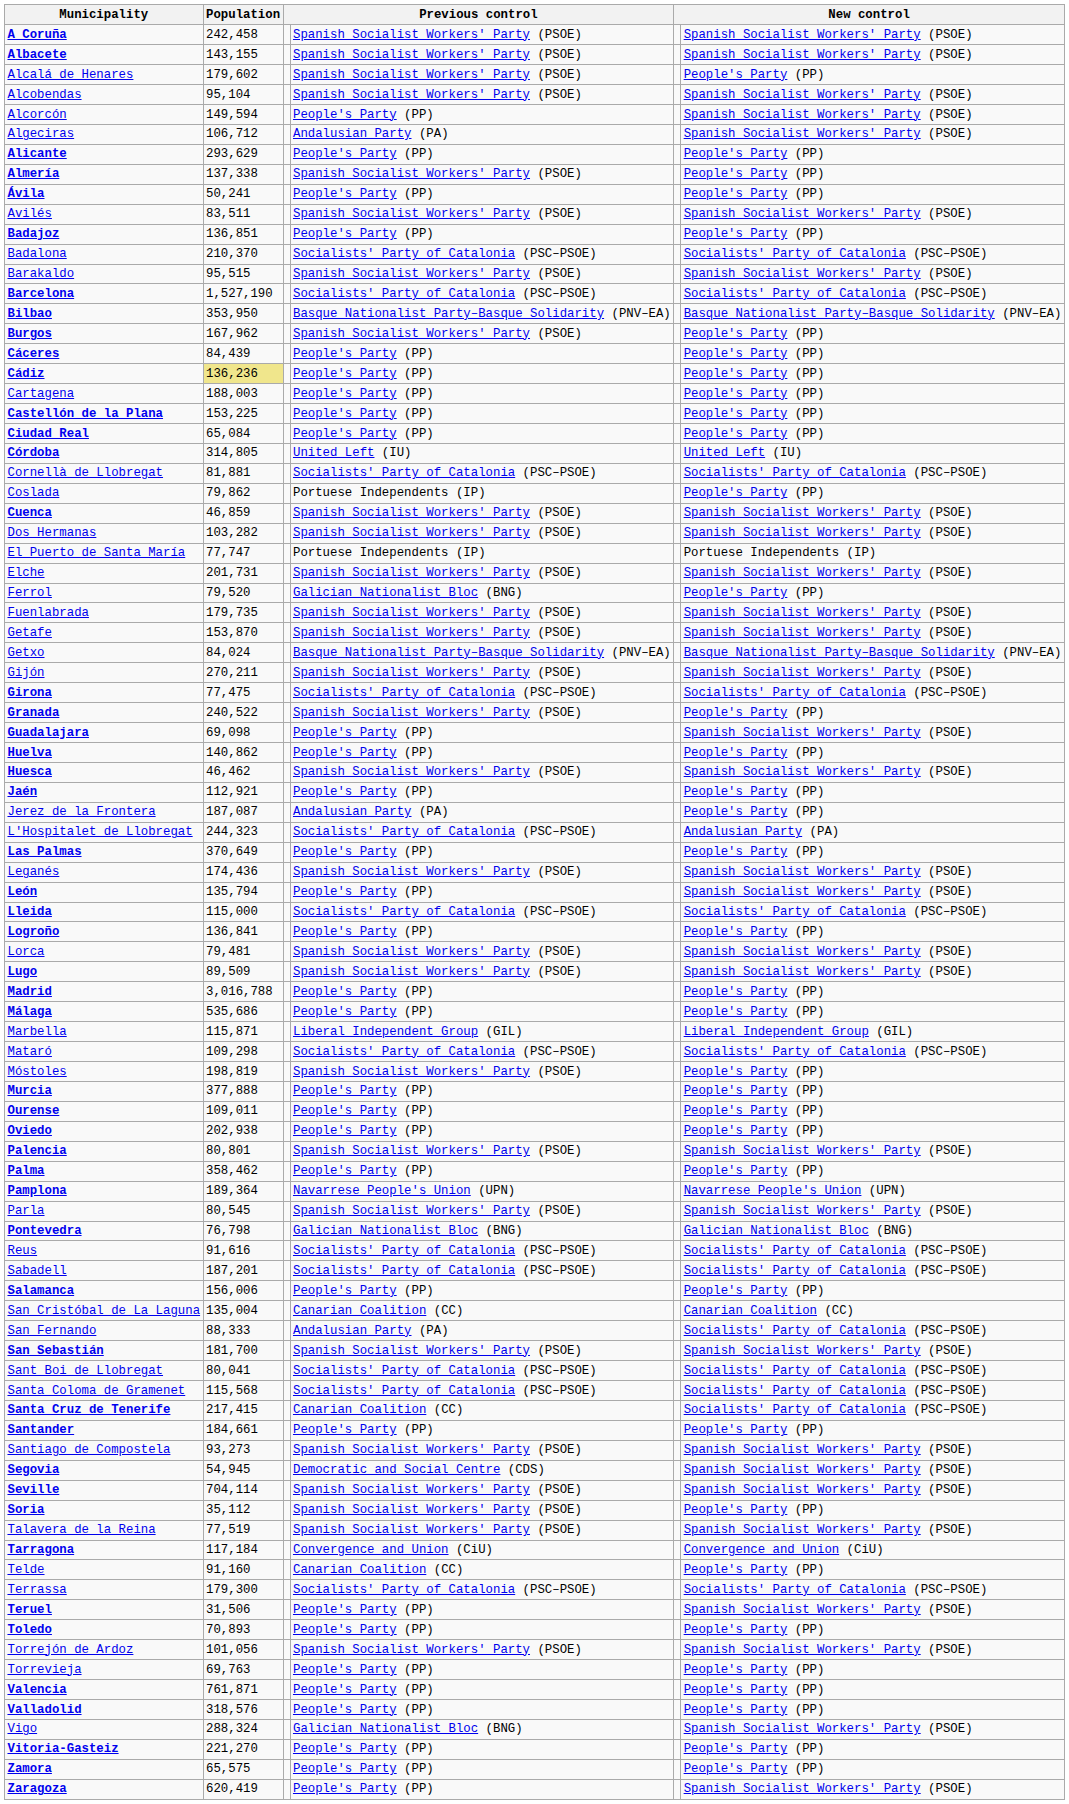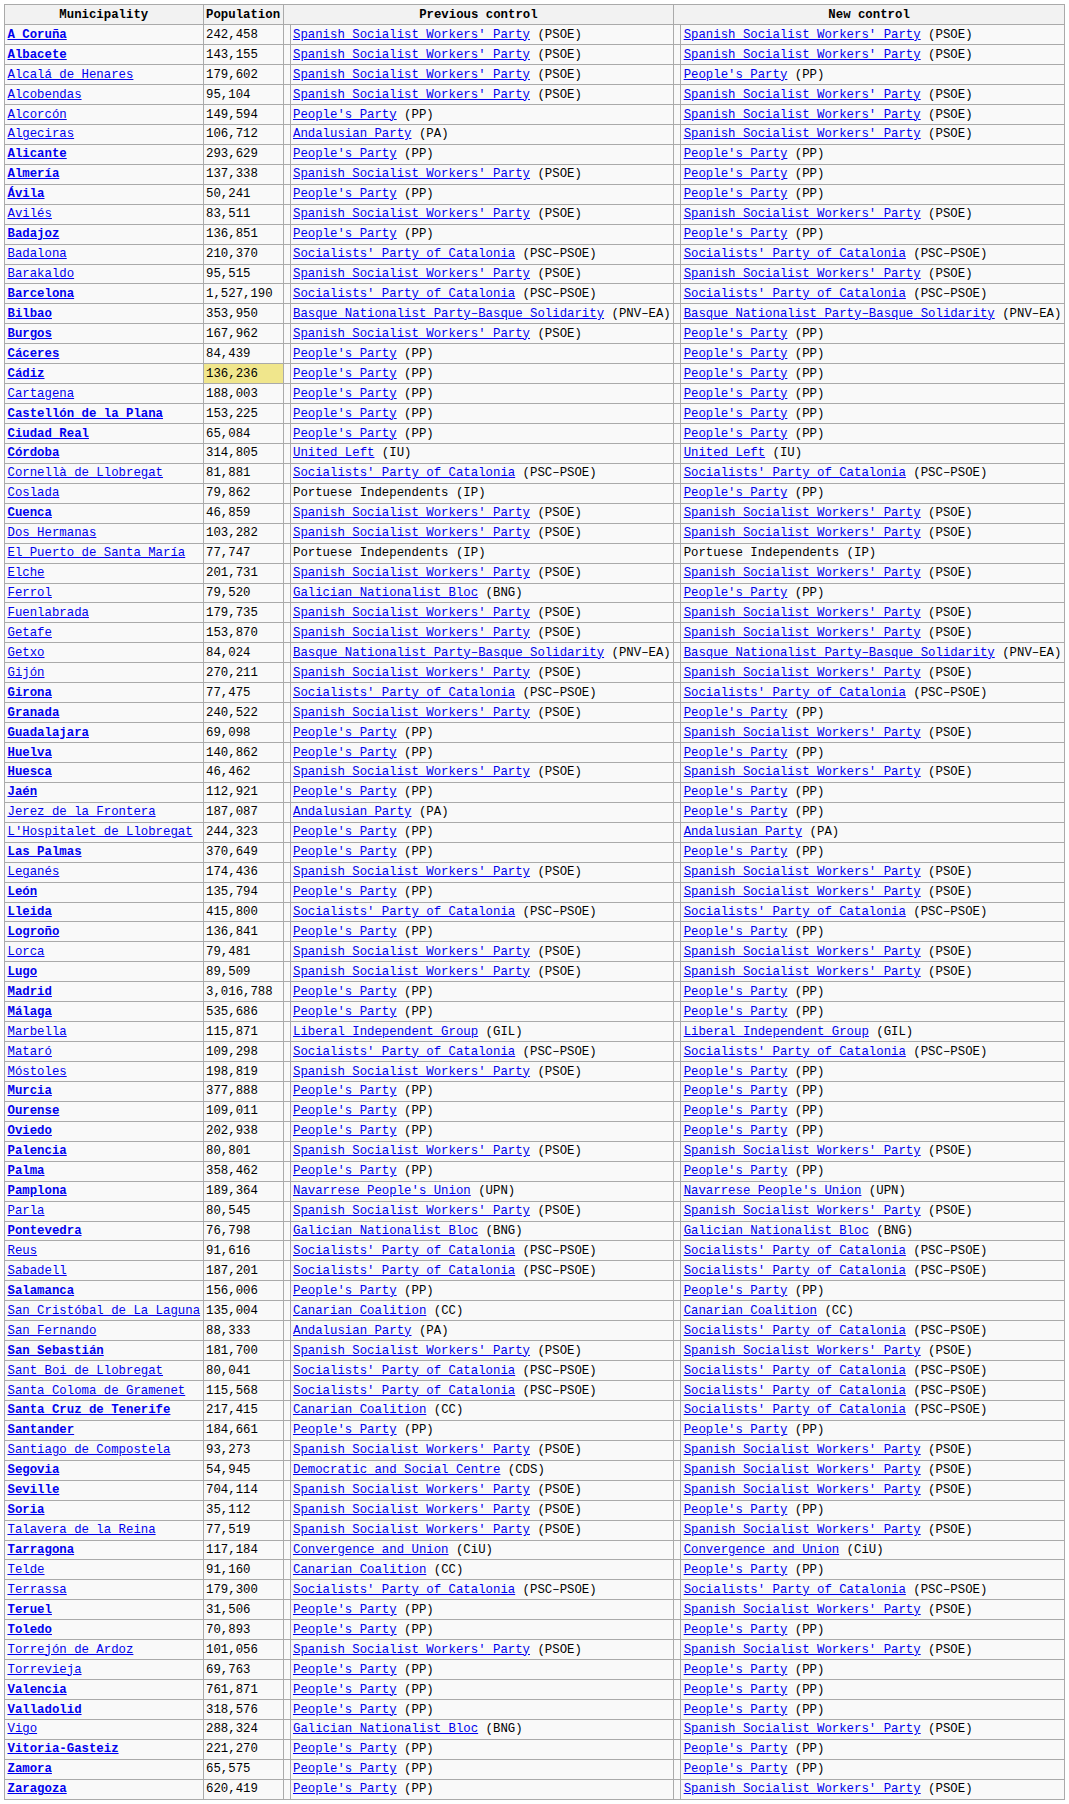(445, 832) Socialists' Party of Catalonia (PSC–PSOE) -> (363, 832) People's Party (PP)
(232, 912) 115,000 -> (232, 912) 415,800
